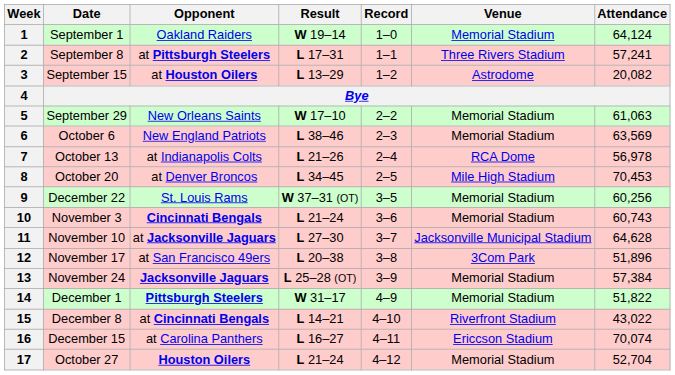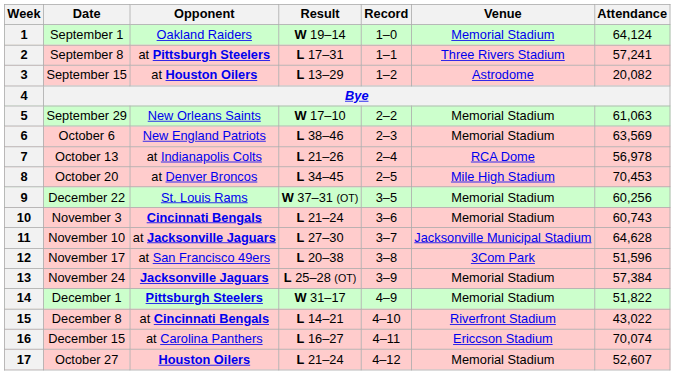(632, 258) 51,896 -> (632, 258) 51,596
(632, 359) 52,704 -> (632, 359) 52,607
